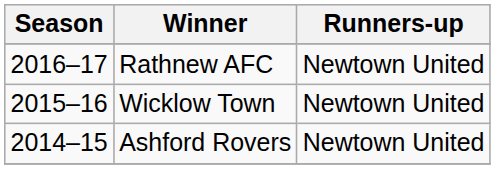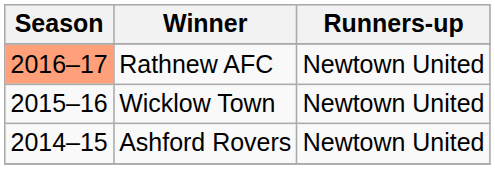(59, 63) no background -> (59, 63) lightsalmon background
